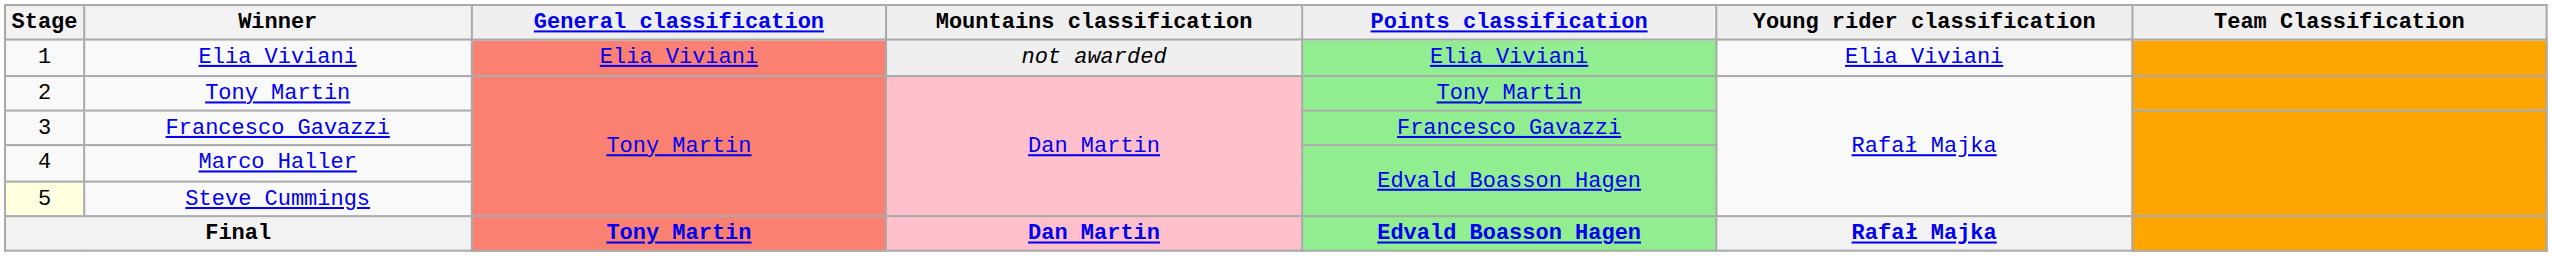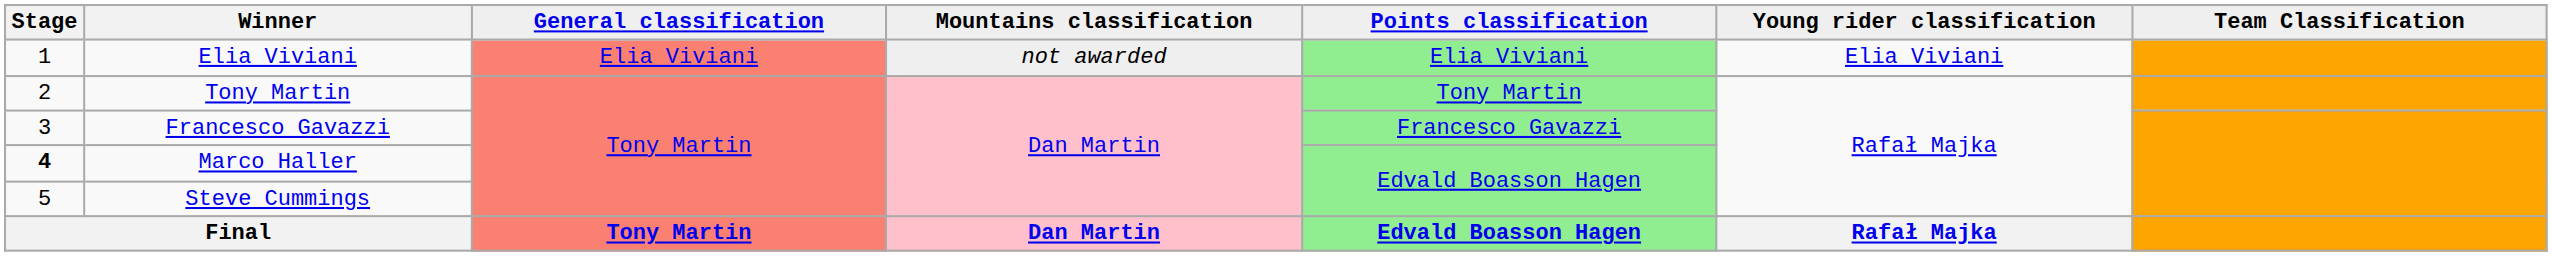(45, 163) normal -> (45, 163) bold
(45, 198) lightyellow background -> (45, 198) no background
